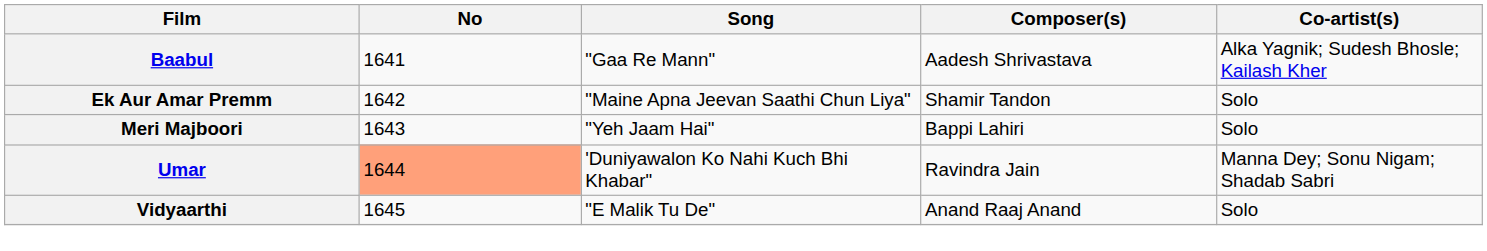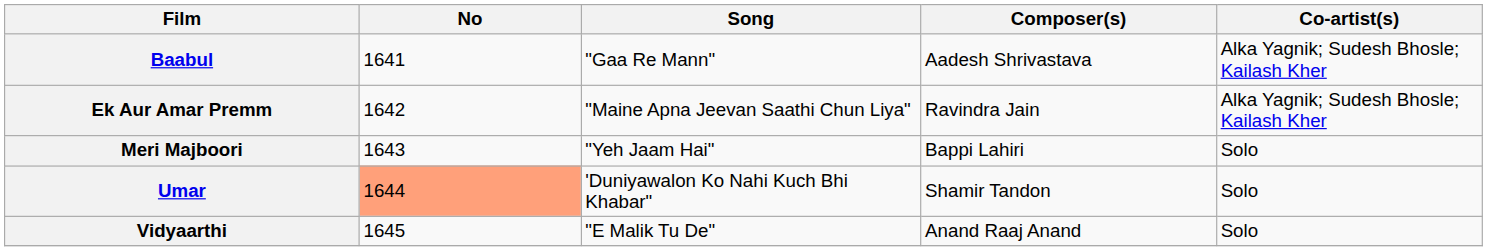(988, 99) Shamir Tandon -> (982, 110) Ravindra Jain
(1239, 99) Solo -> (1340, 110) Alka Yagnik; Sudesh Bhosle; Kailash Kher
(982, 169) Ravindra Jain -> (988, 190) Shamir Tandon
(1328, 169) Manna Dey; Sonu Nigam; Shadab Sabri -> (1239, 190) Solo
